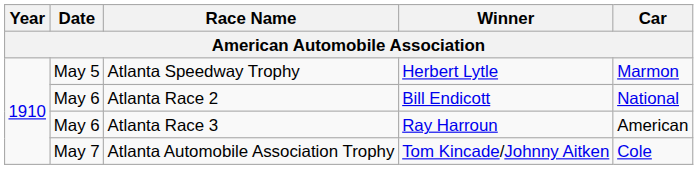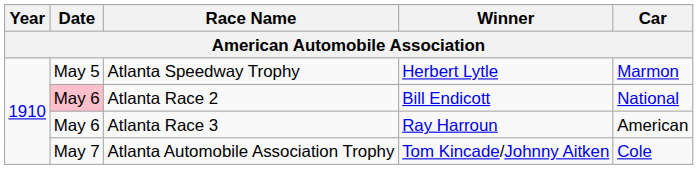(77, 98) no background -> (77, 98) pink background
